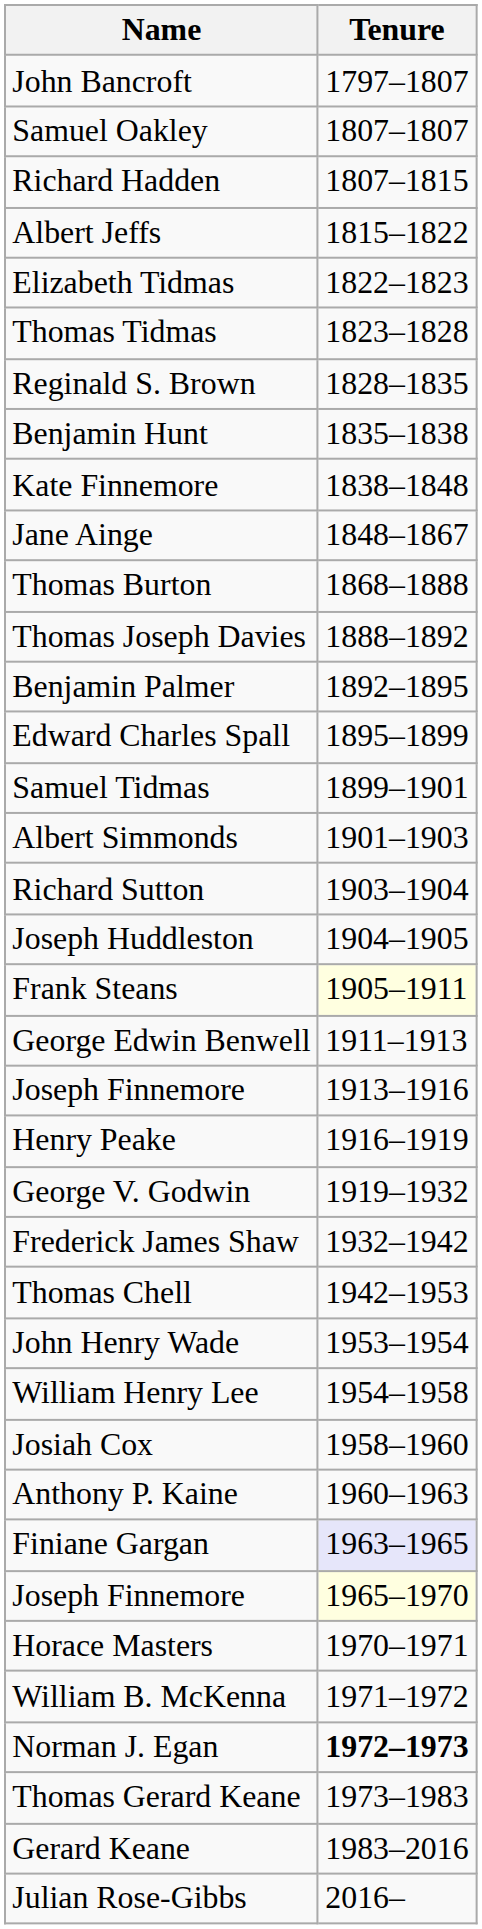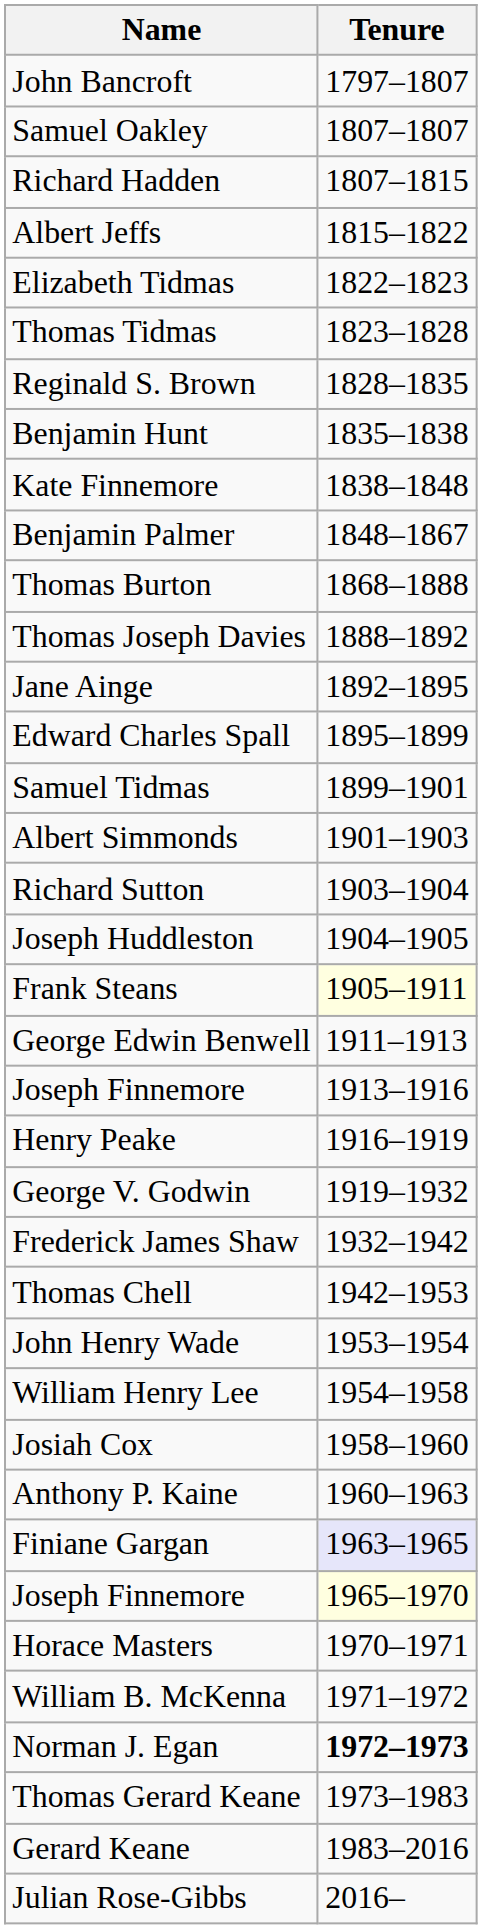(83, 534) Jane Ainge -> (123, 534) Benjamin Palmer
(123, 686) Benjamin Palmer -> (83, 686) Jane Ainge
